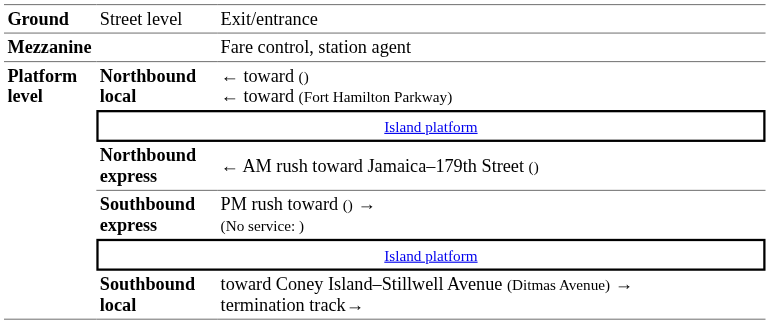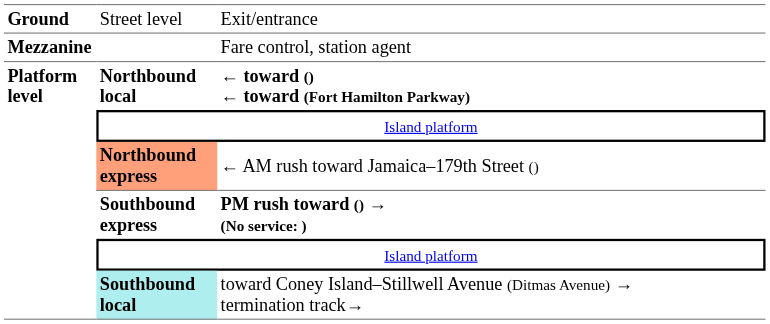(336, 86) normal -> (345, 86) bold
(148, 165) no background -> (148, 165) lightsalmon background
(298, 214) normal -> (304, 214) bold
(147, 294) no background -> (147, 294) paleturquoise background
